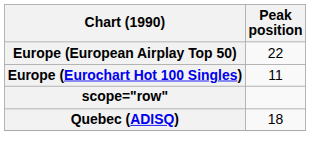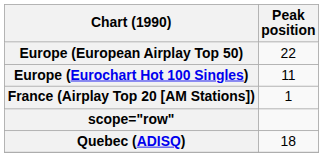+ row: (131, 97)
